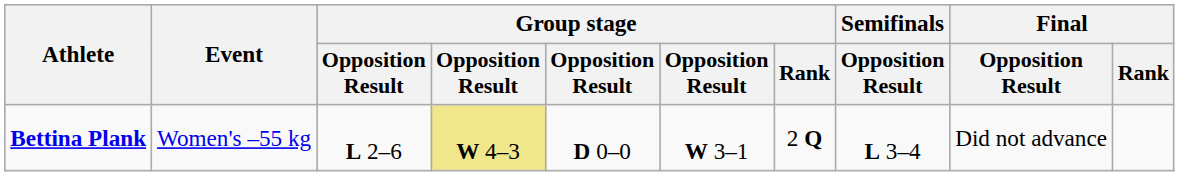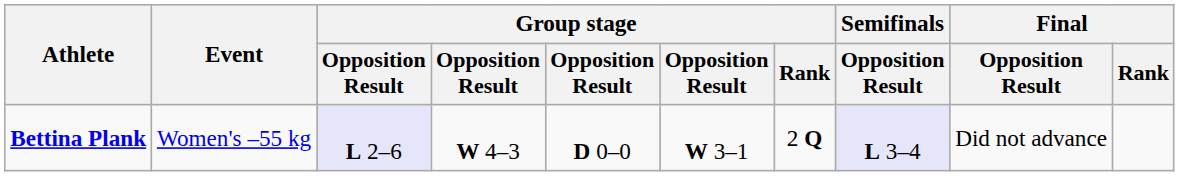(374, 151) no background -> (374, 151) lavender background
(488, 151) khaki background -> (488, 151) no background
(893, 151) no background -> (893, 151) lavender background
